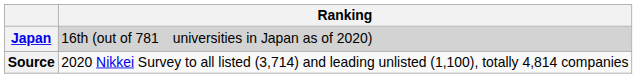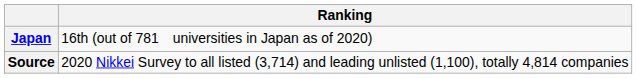(217, 38) lightgrey background -> (217, 38) no background
